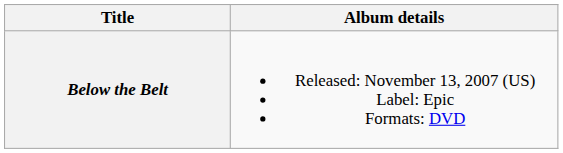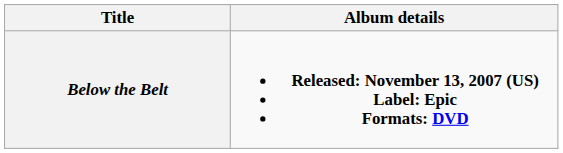(394, 99) normal -> (394, 99) bold
